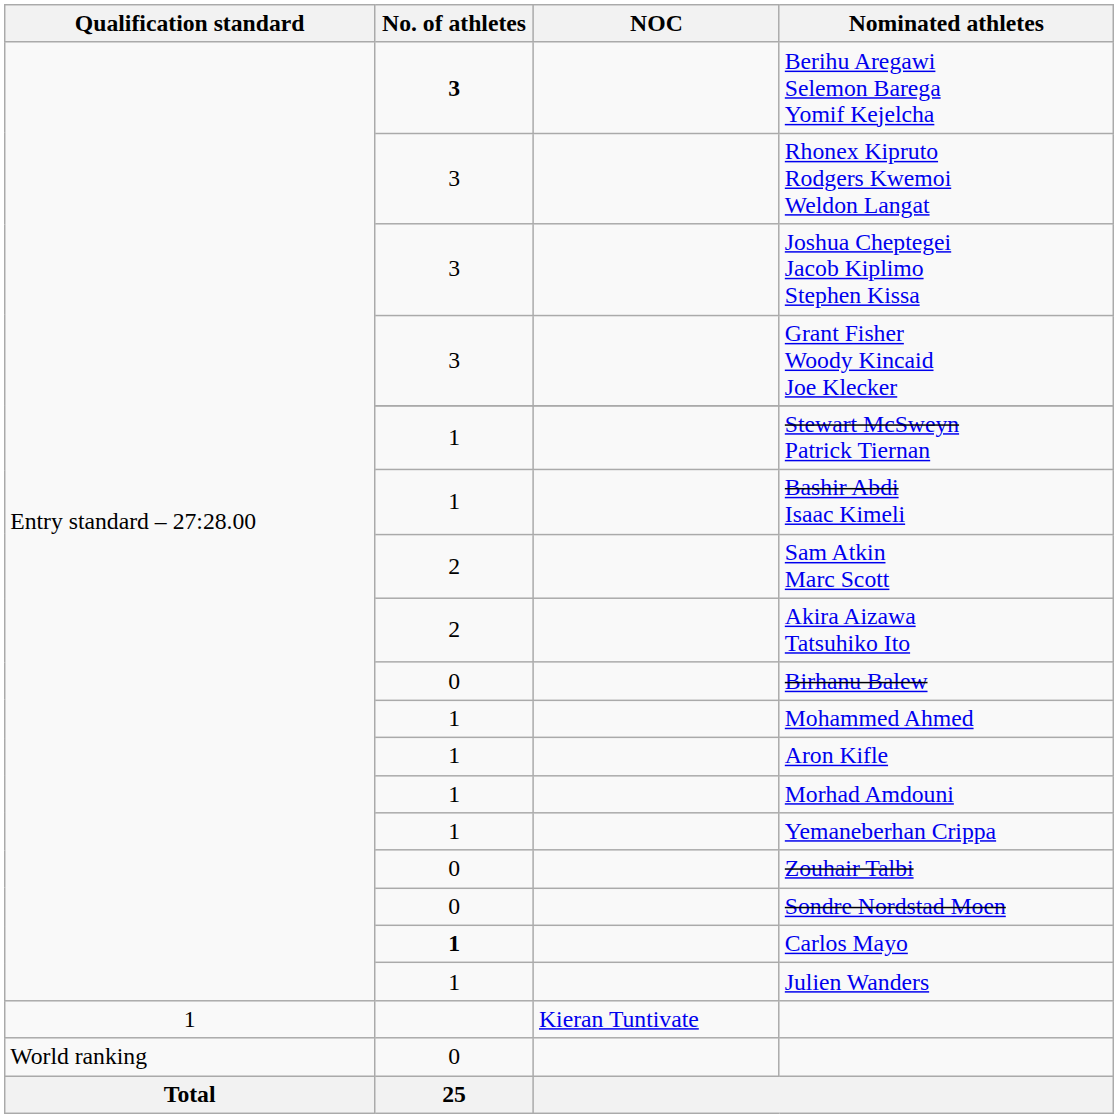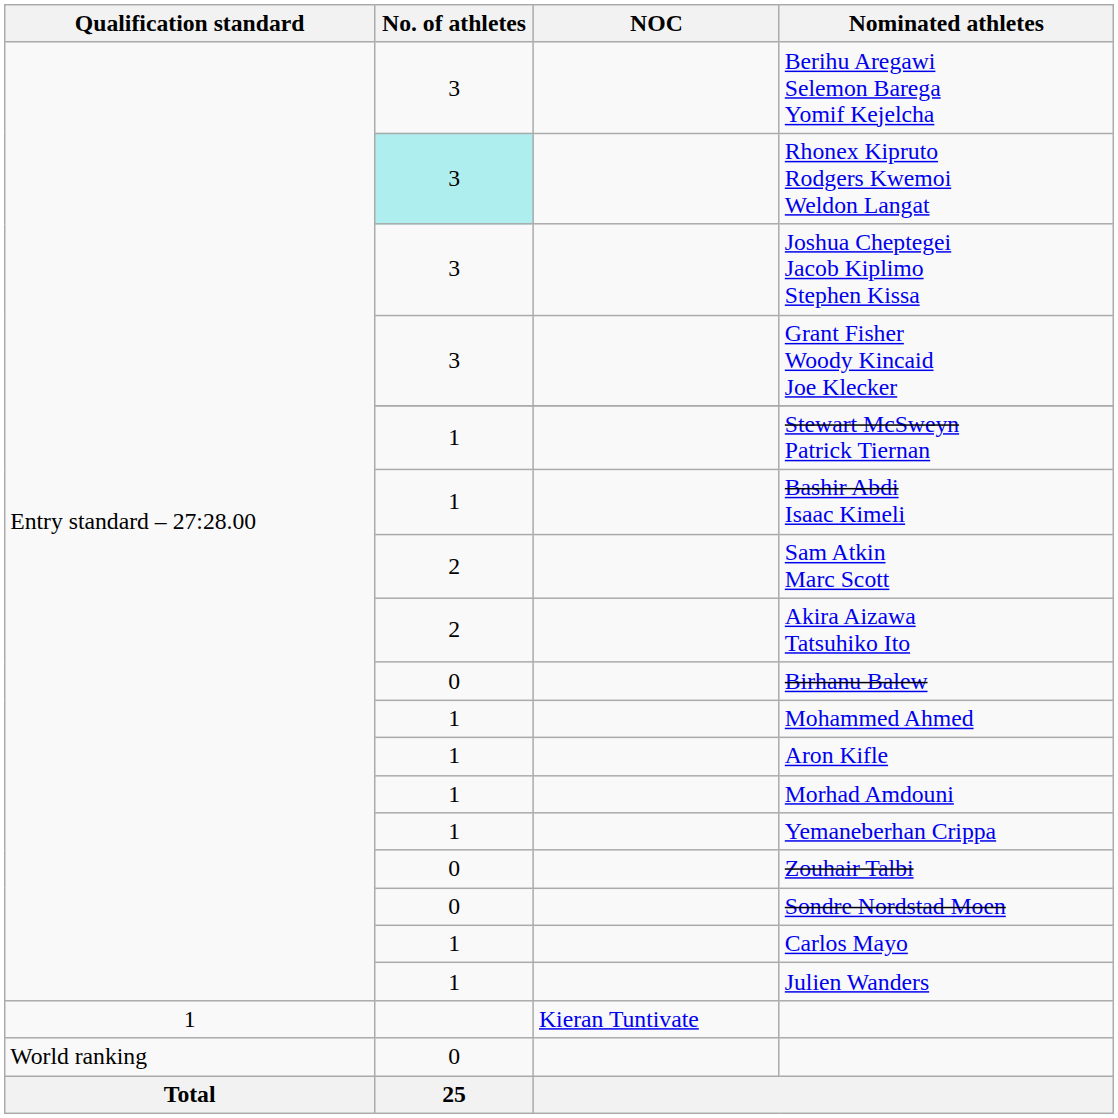(454, 87) bold -> (454, 87) normal
(454, 178) no background -> (454, 178) paleturquoise background
(454, 943) bold -> (454, 943) normal
